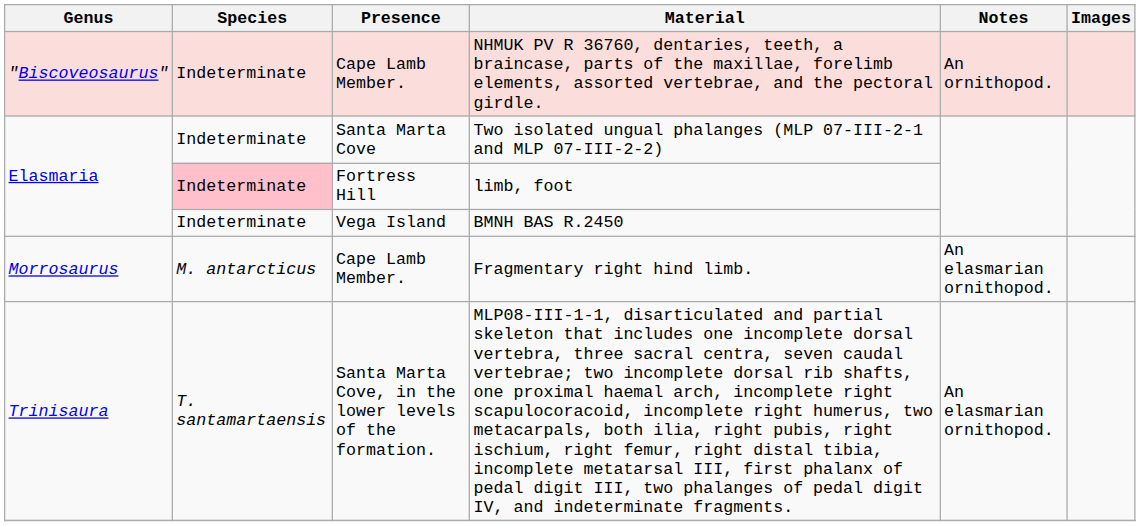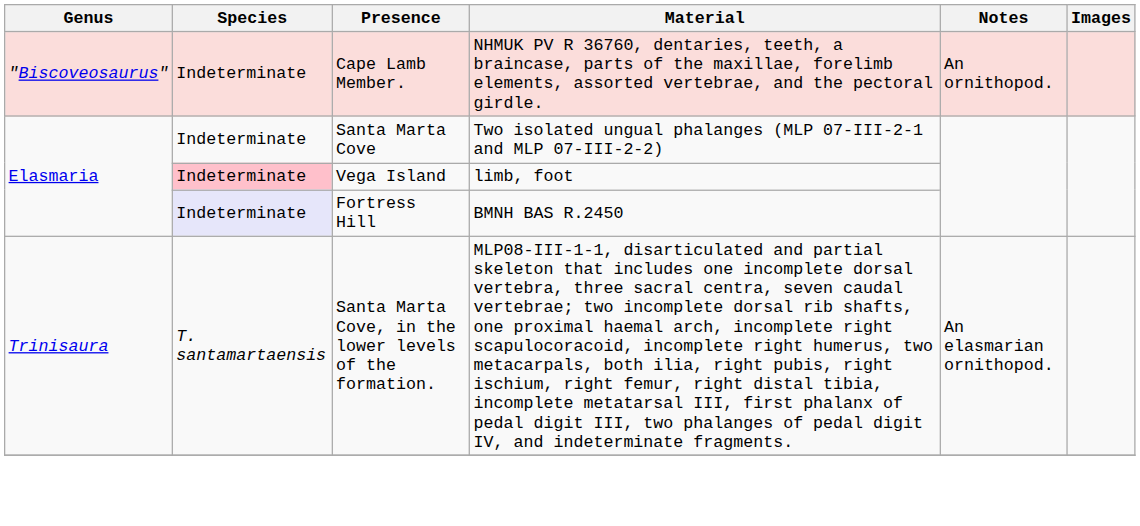(376, 186) Fortress Hill -> (391, 176) Vega Island
(241, 223) no background -> (241, 213) lavender background
(391, 223) Vega Island -> (376, 213) Fortress Hill
- row: (613, 269)
